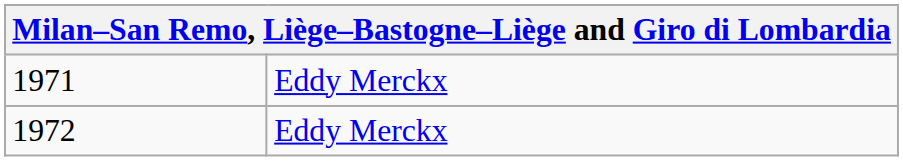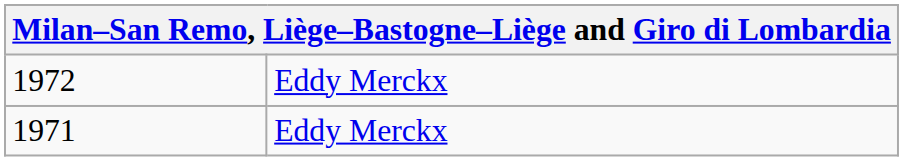rows swapped: (44, 79) <-> (44, 130)
